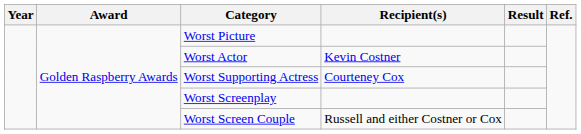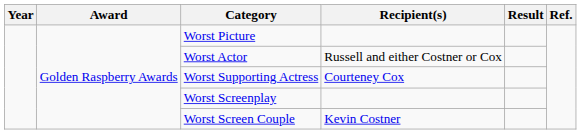(362, 56) Kevin Costner -> (413, 56) Russell and either Costner or Cox
(413, 118) Russell and either Costner or Cox -> (362, 118) Kevin Costner
